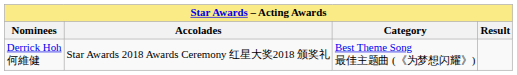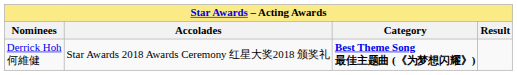(405, 54) normal -> (405, 54) bold
